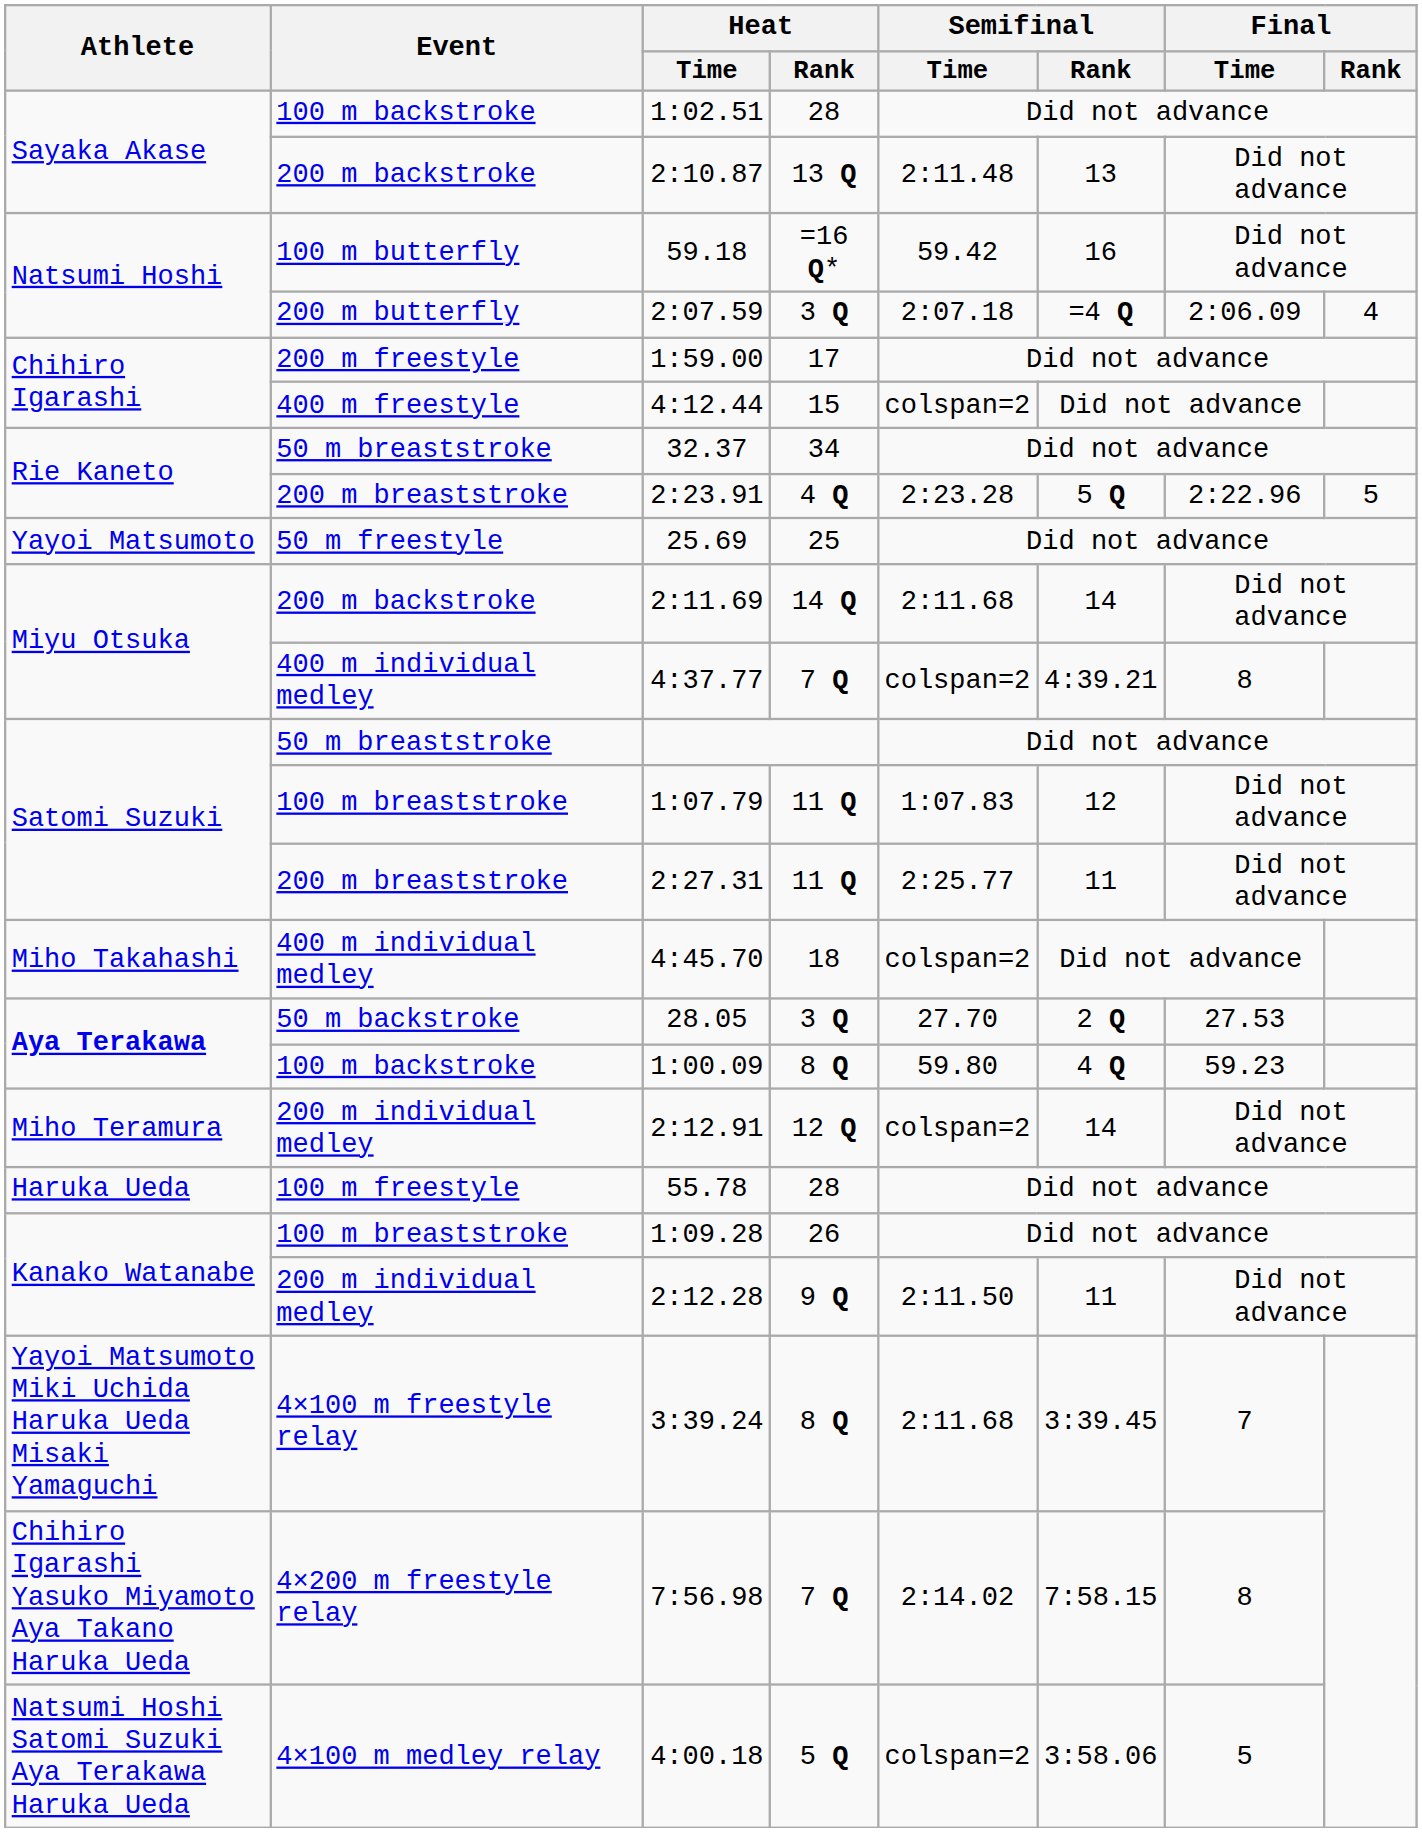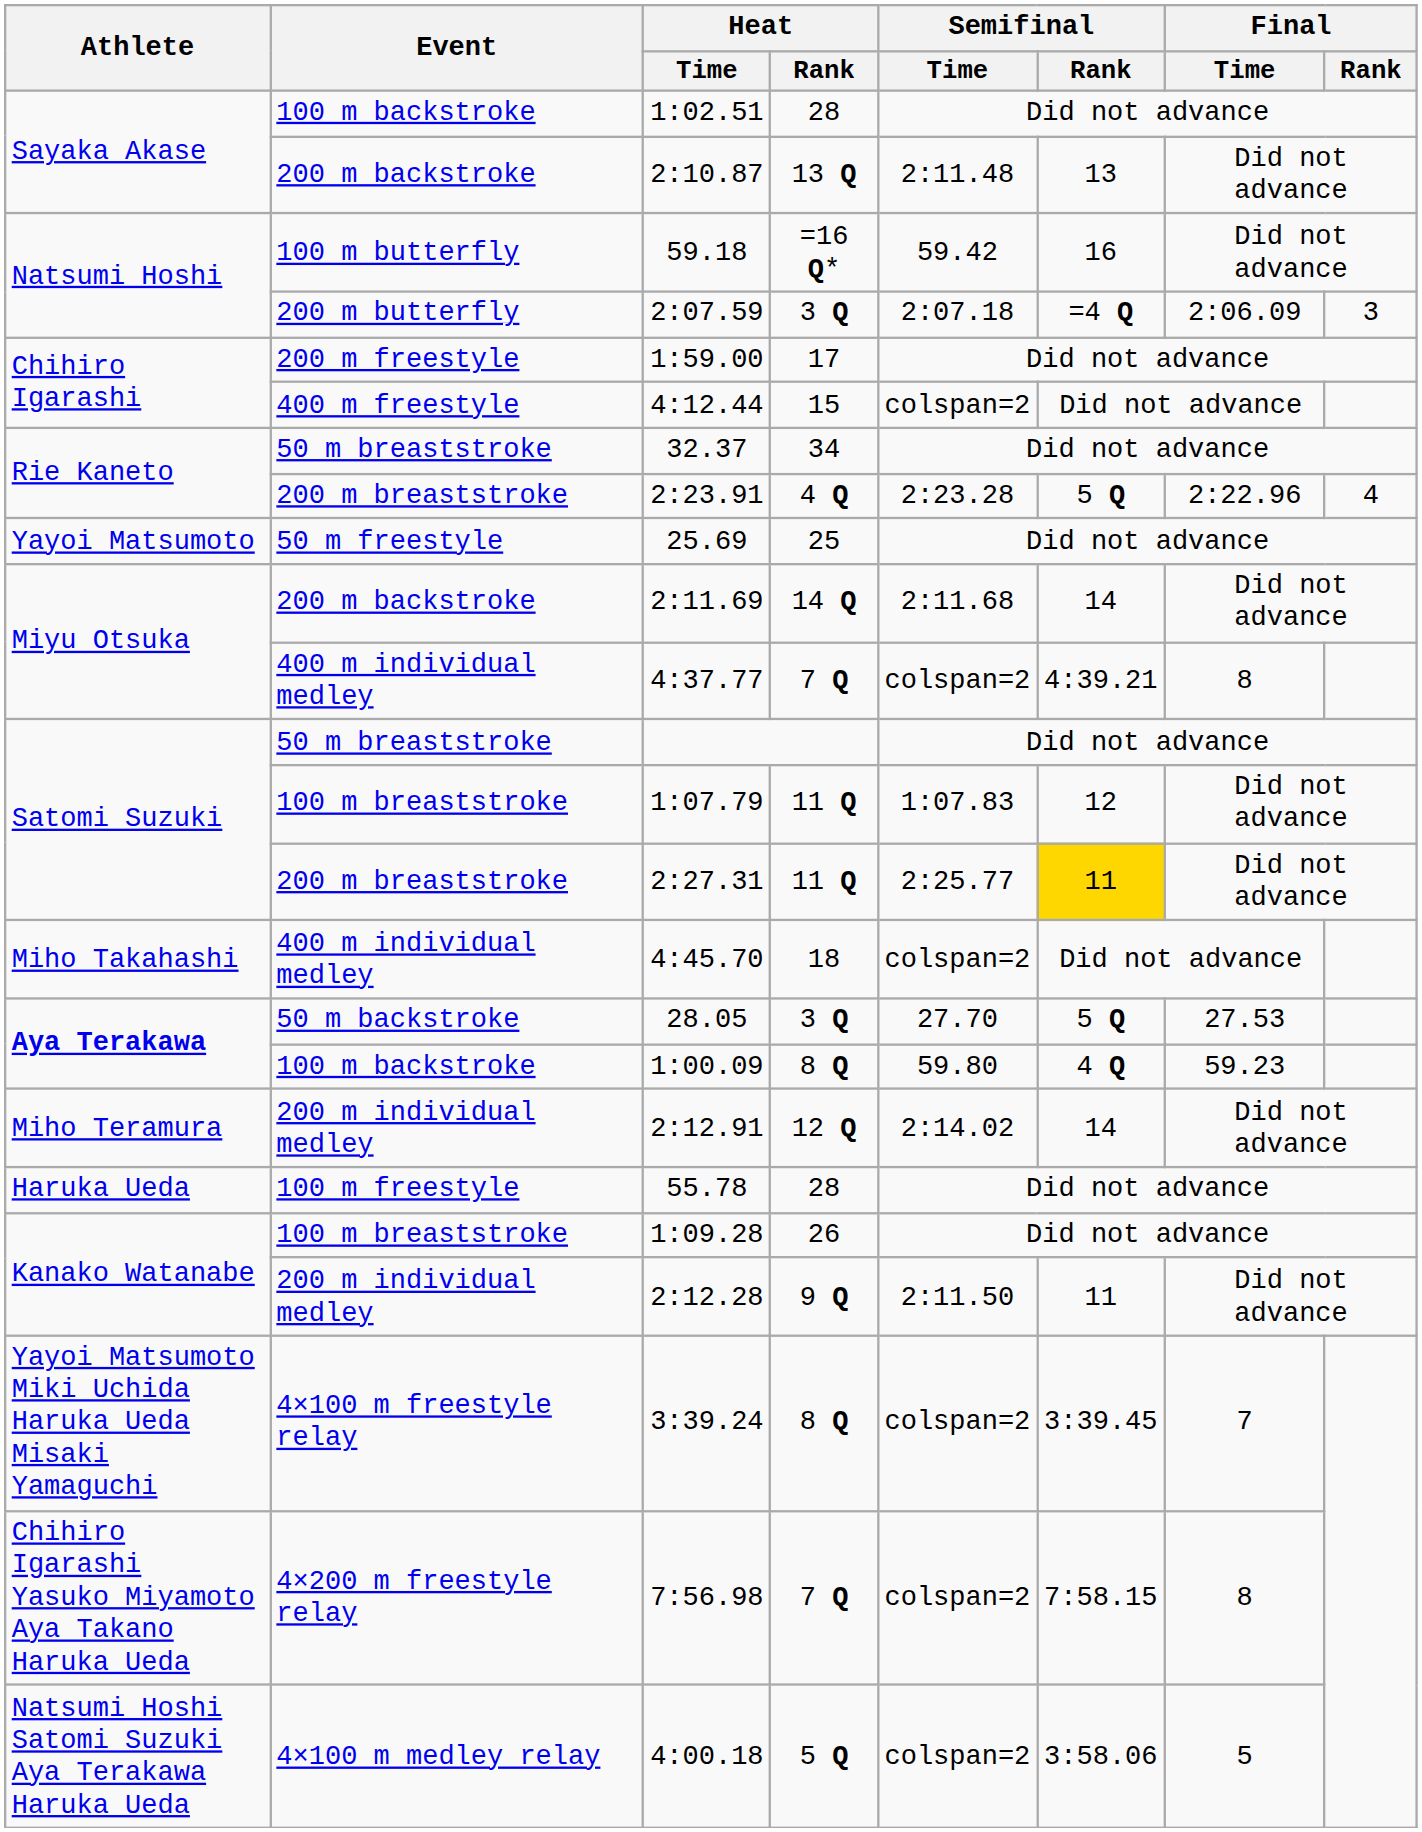(1371, 314) 4 -> (1371, 314) 3
(1371, 496) 5 -> (1371, 496) 4
(1101, 881) no background -> (1101, 881) gold background
(1101, 1021) 2 Q -> (1101, 1021) 5 Q
(957, 1128) colspan=2 -> (957, 1128) 2:14.02
(957, 1422) 2:11.68 -> (957, 1422) colspan=2
(957, 1597) 2:14.02 -> (957, 1597) colspan=2
